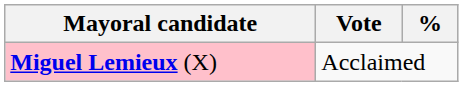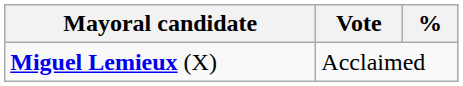(114, 61) pink background -> (114, 61) no background
